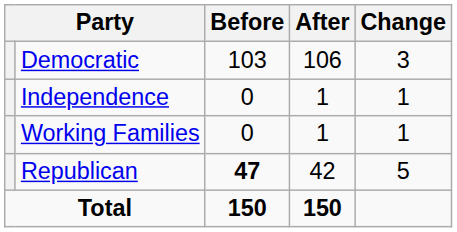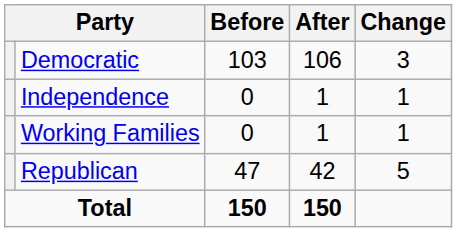(247, 171) bold -> (247, 171) normal
